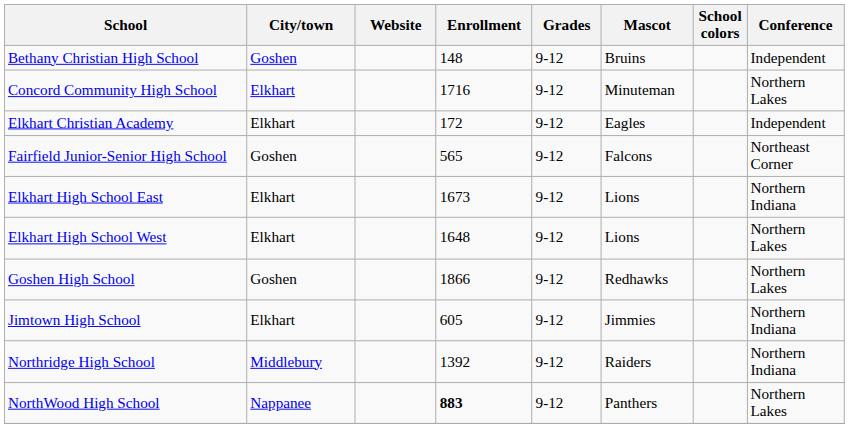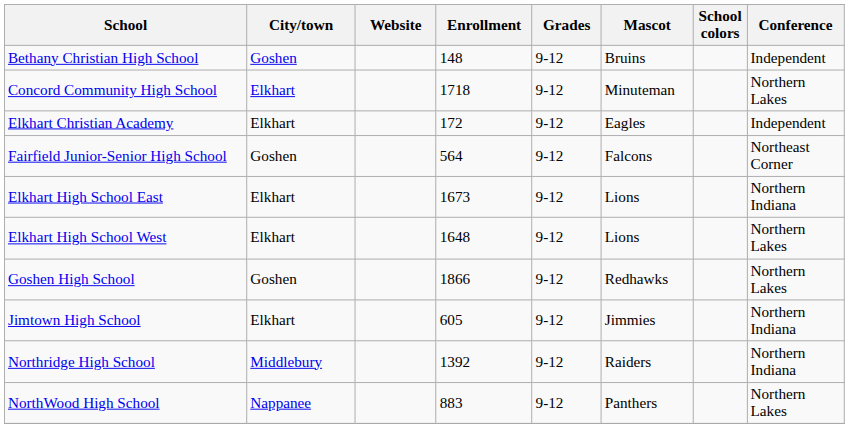(455, 90) 1716 -> (455, 90) 1718
(451, 155) 565 -> (451, 155) 564
(451, 402) bold -> (451, 402) normal
